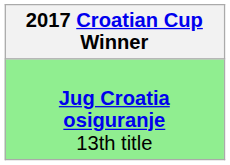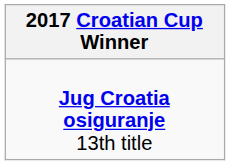(114, 120) lightgreen background -> (114, 120) no background
